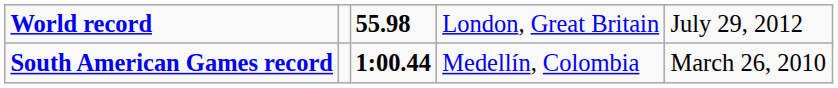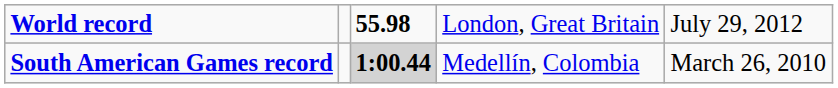(393, 62) no background -> (393, 62) lightgrey background
